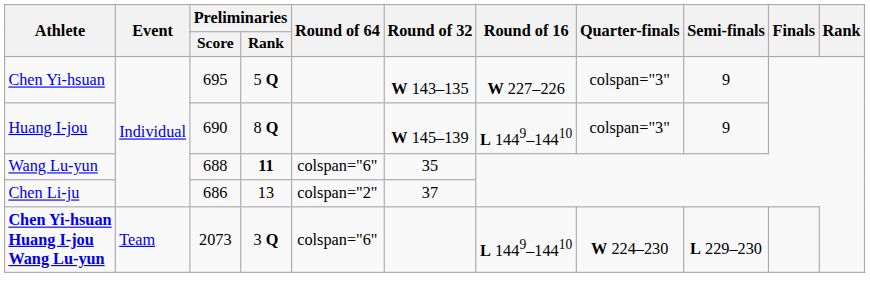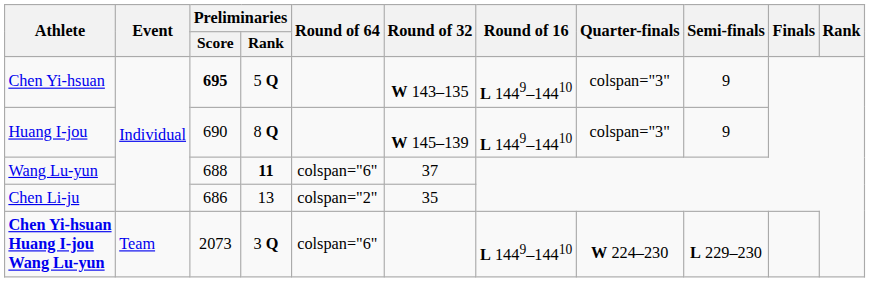(215, 80) normal -> (215, 82) bold
(526, 89) W 227–226 -> (526, 91) L 1449–14410
(430, 166) 35 -> (430, 171) 37
(430, 193) 37 -> (430, 198) 35
